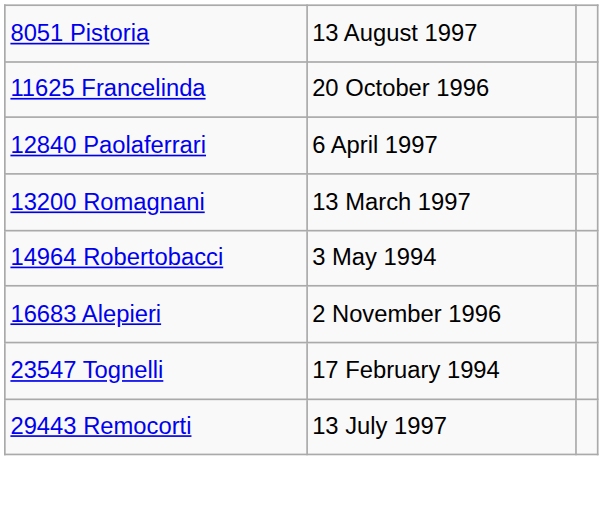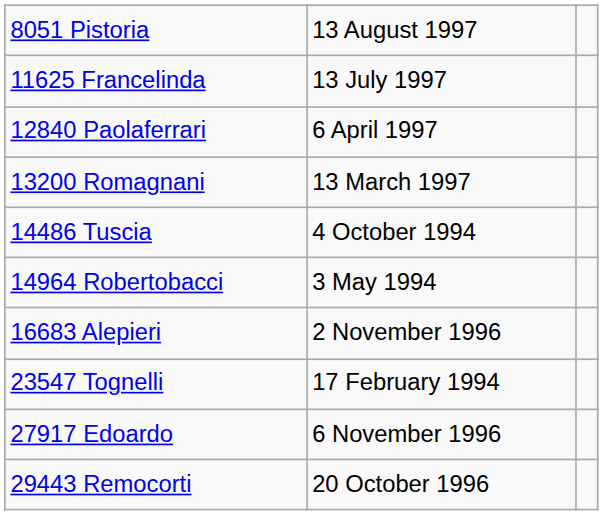(401, 89) 20 October 1996 -> (380, 80) 13 July 1997
+ row: (81, 231)
+ row: (92, 433)
(380, 426) 13 July 1997 -> (401, 483) 20 October 1996
